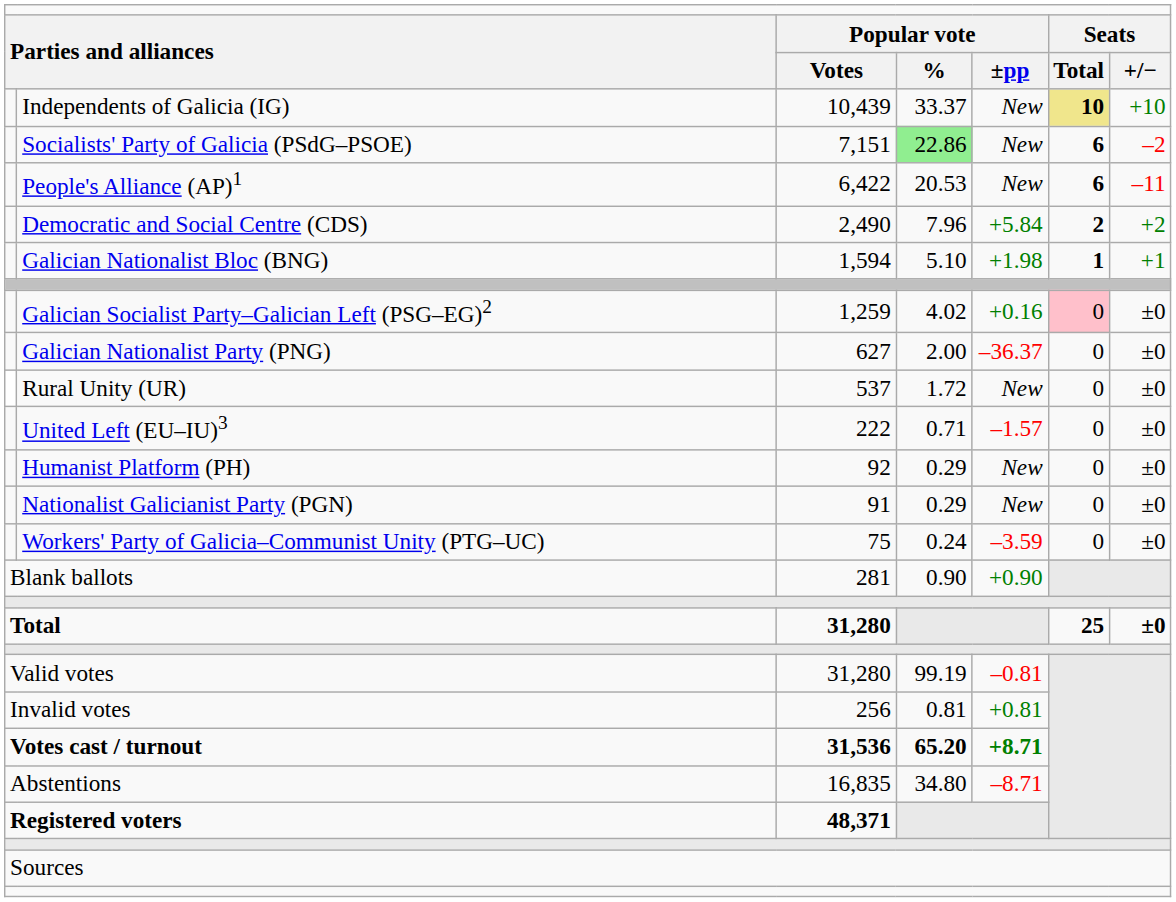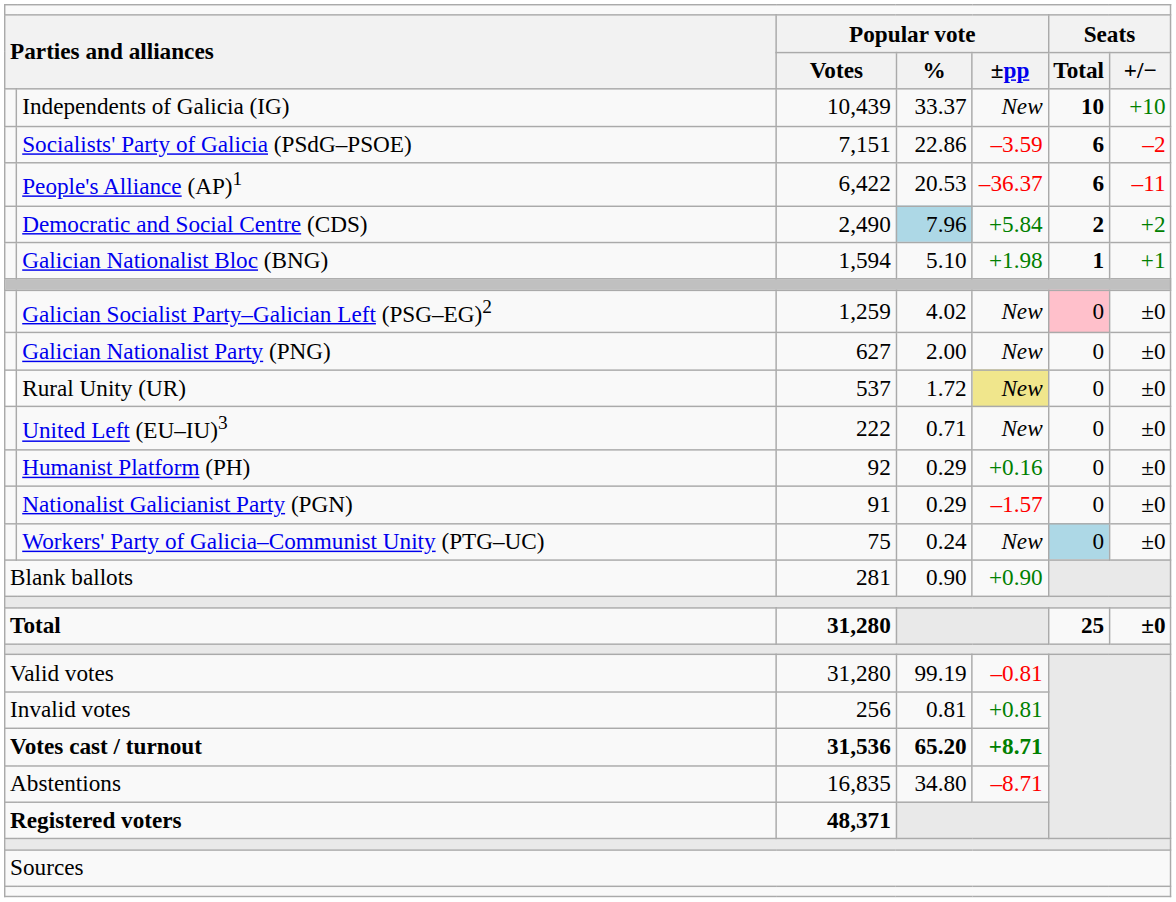(1092, 107) khaki background -> (1092, 107) no background
(941, 143) lightgreen background -> (941, 143) no background
(1022, 143) New -> (1017, 143) –3.59
(1022, 183) New -> (1011, 183) –36.37
(946, 223) no background -> (946, 223) lightblue background
(1016, 311) +0.16 -> (1022, 311) New
(1011, 351) –36.37 -> (1022, 351) New
(1022, 387) no background -> (1022, 387) khaki background
(1017, 427) –1.57 -> (1022, 427) New
(1022, 467) New -> (1016, 467) +0.16
(1022, 504) New -> (1017, 504) –1.57
(1017, 541) –3.59 -> (1022, 541) New
(1098, 541) no background -> (1098, 541) lightblue background
